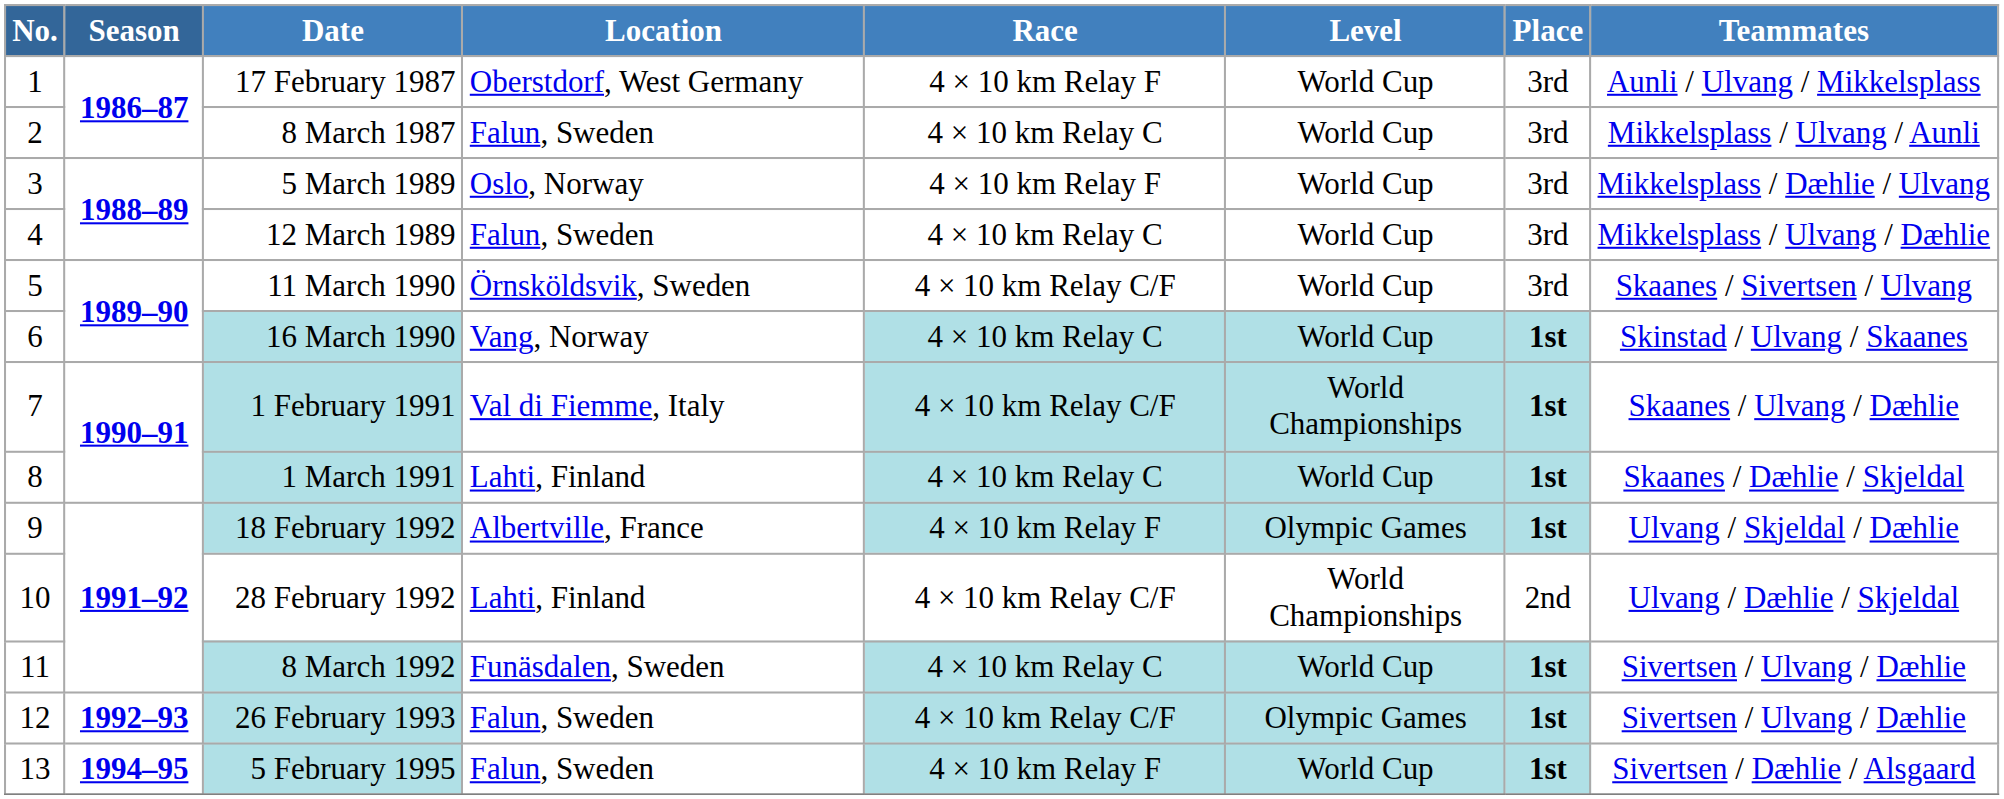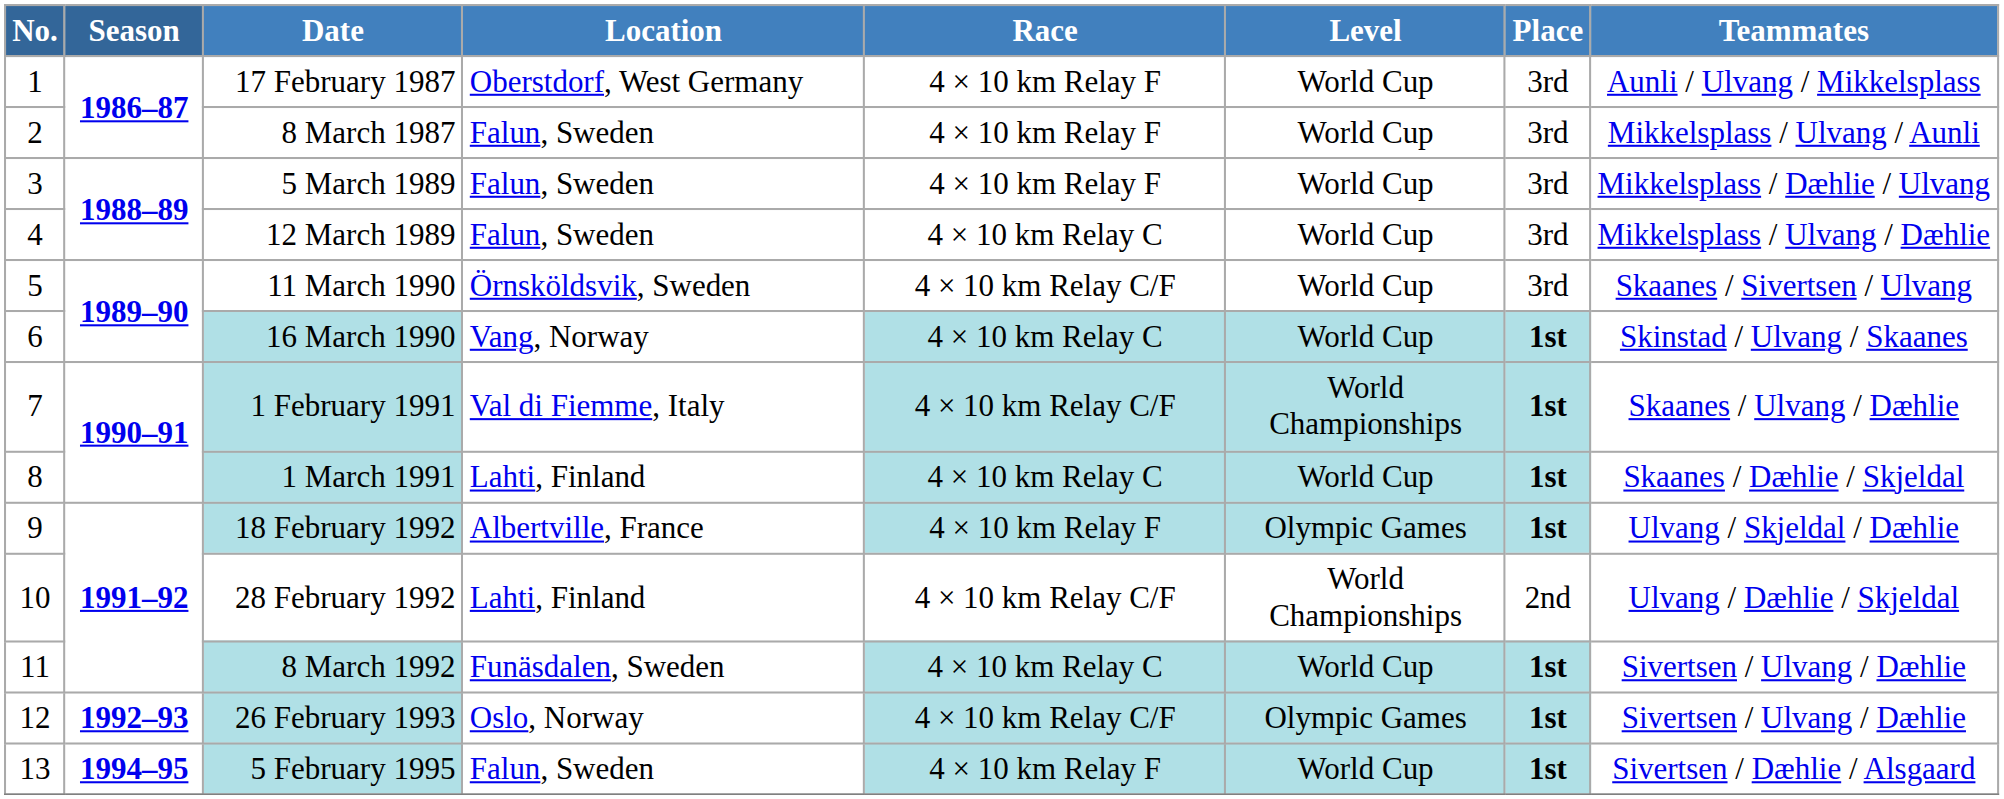(1045, 132) 4 × 10 km Relay C -> (1045, 132) 4 × 10 km Relay F
(557, 183) Oslo, Norway -> (562, 183) Falun, Sweden
(562, 717) Falun, Sweden -> (557, 717) Oslo, Norway
